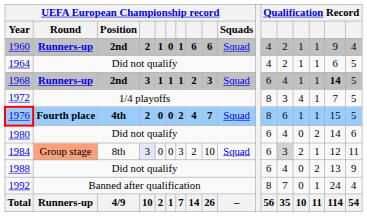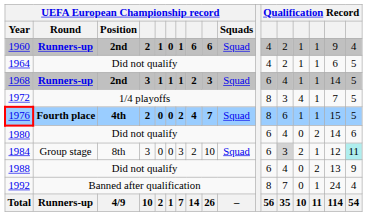(335, 81) bold -> (335, 81) normal
(66, 151) lightsalmon background -> (66, 151) no background
(147, 151) lavender background -> (147, 151) no background
(354, 151) no background -> (354, 151) paleturquoise background
